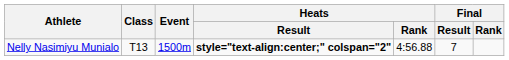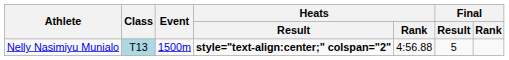(139, 47) no background -> (139, 47) lightblue background
(454, 47) 7 -> (454, 47) 5
